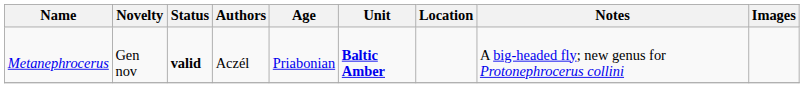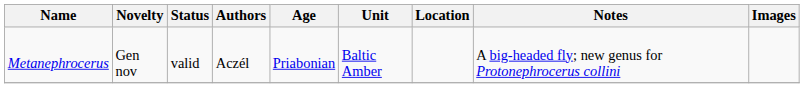(186, 63) bold -> (185, 63) normal
(363, 63) bold -> (362, 63) normal
